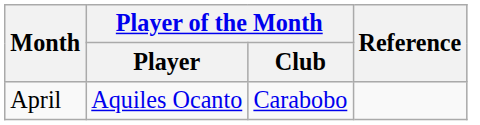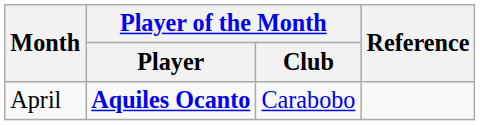(167, 100) normal -> (171, 100) bold
